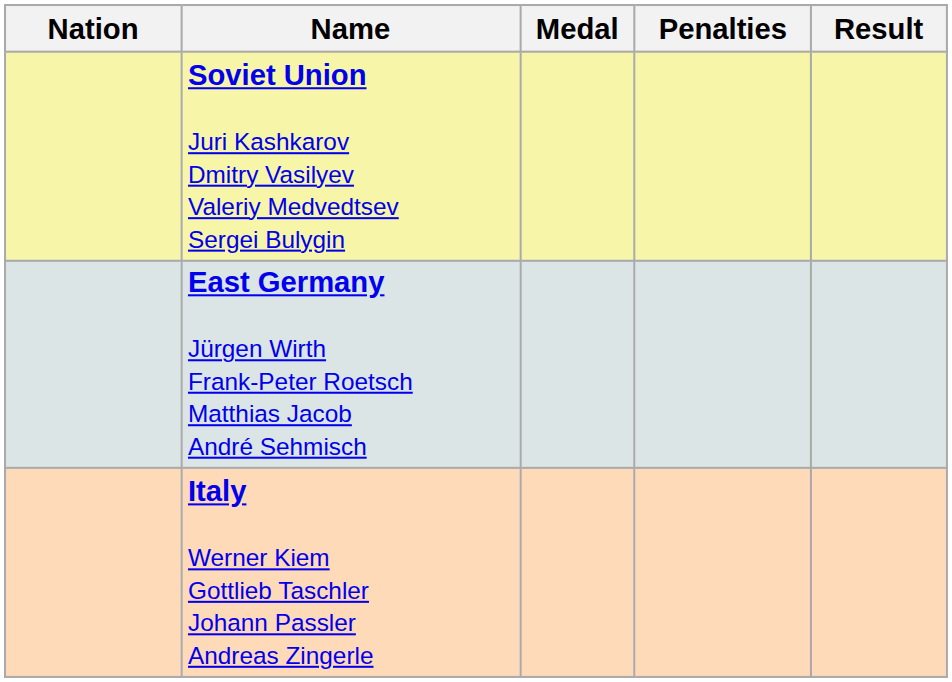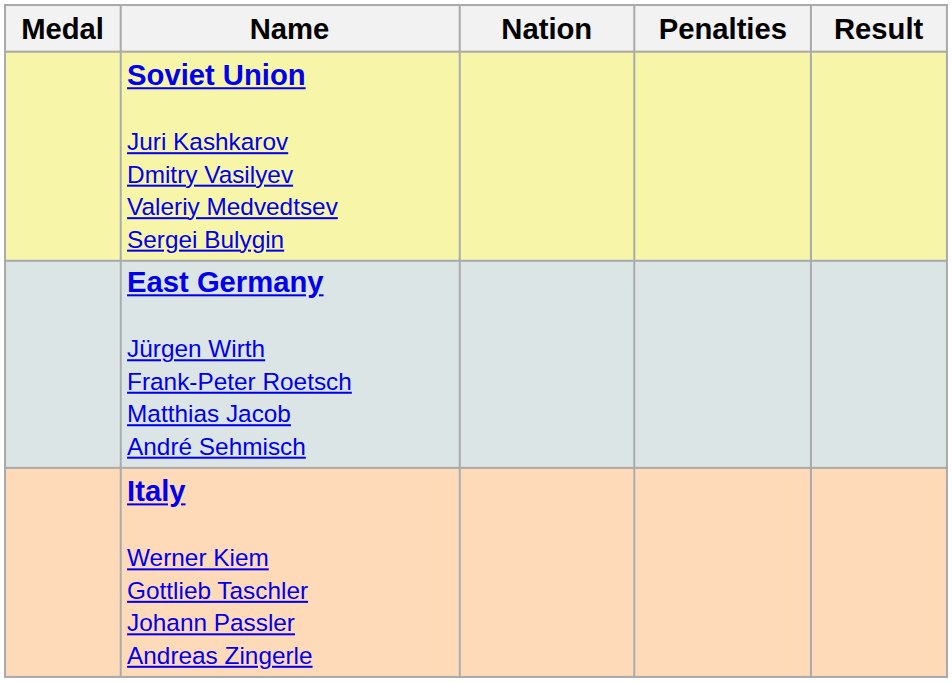columns swapped: (577, 28) <-> (93, 28)
